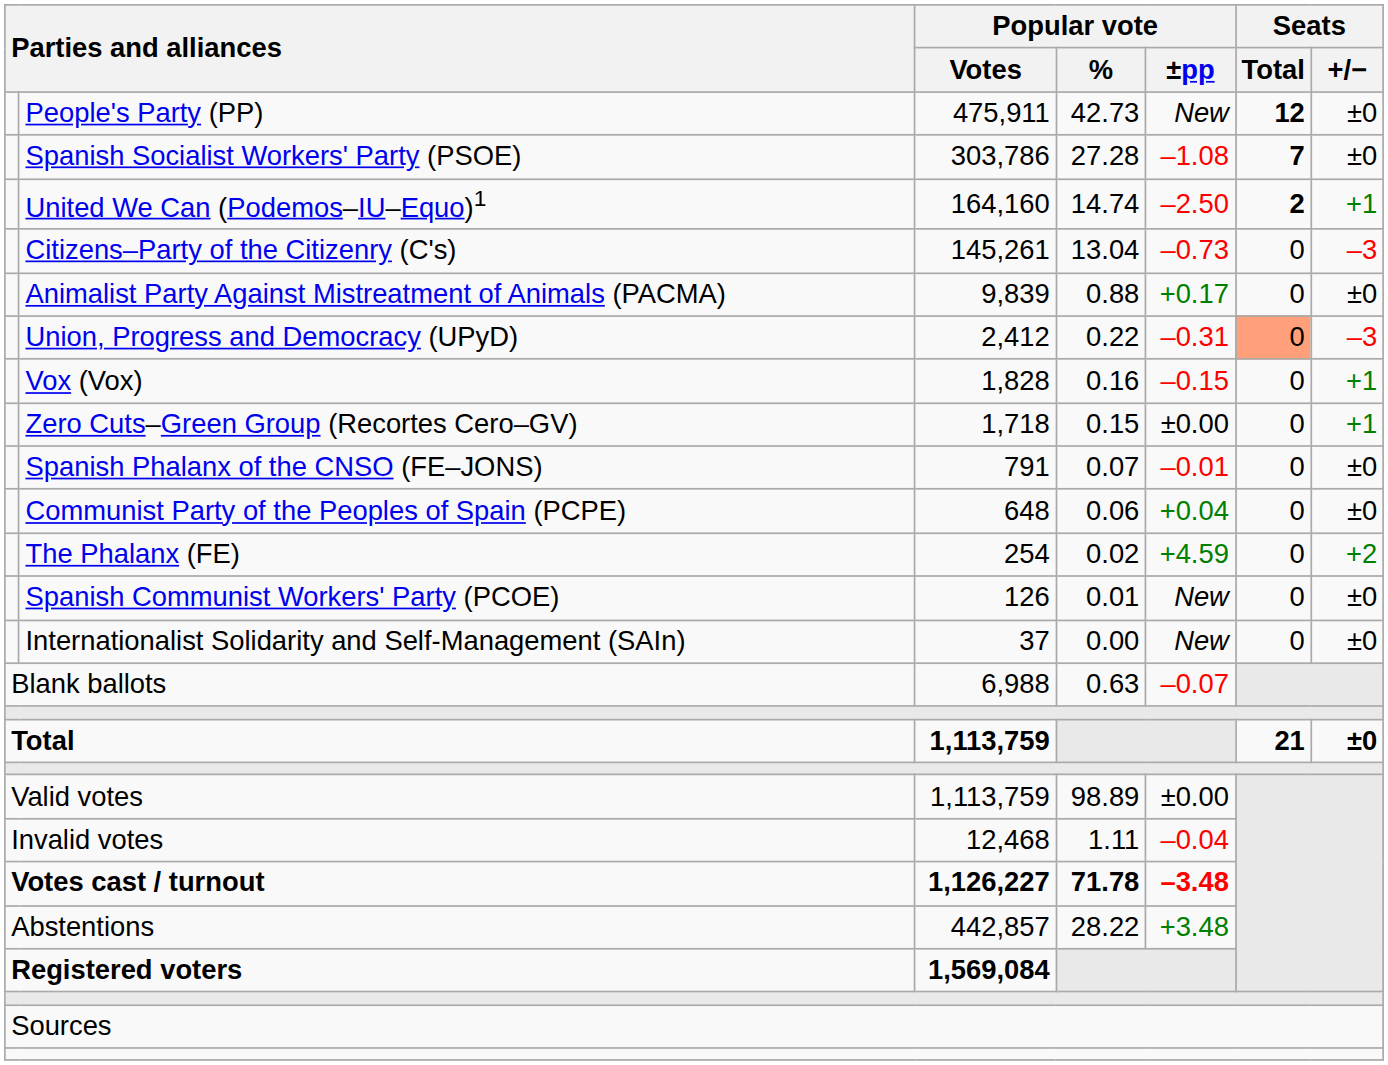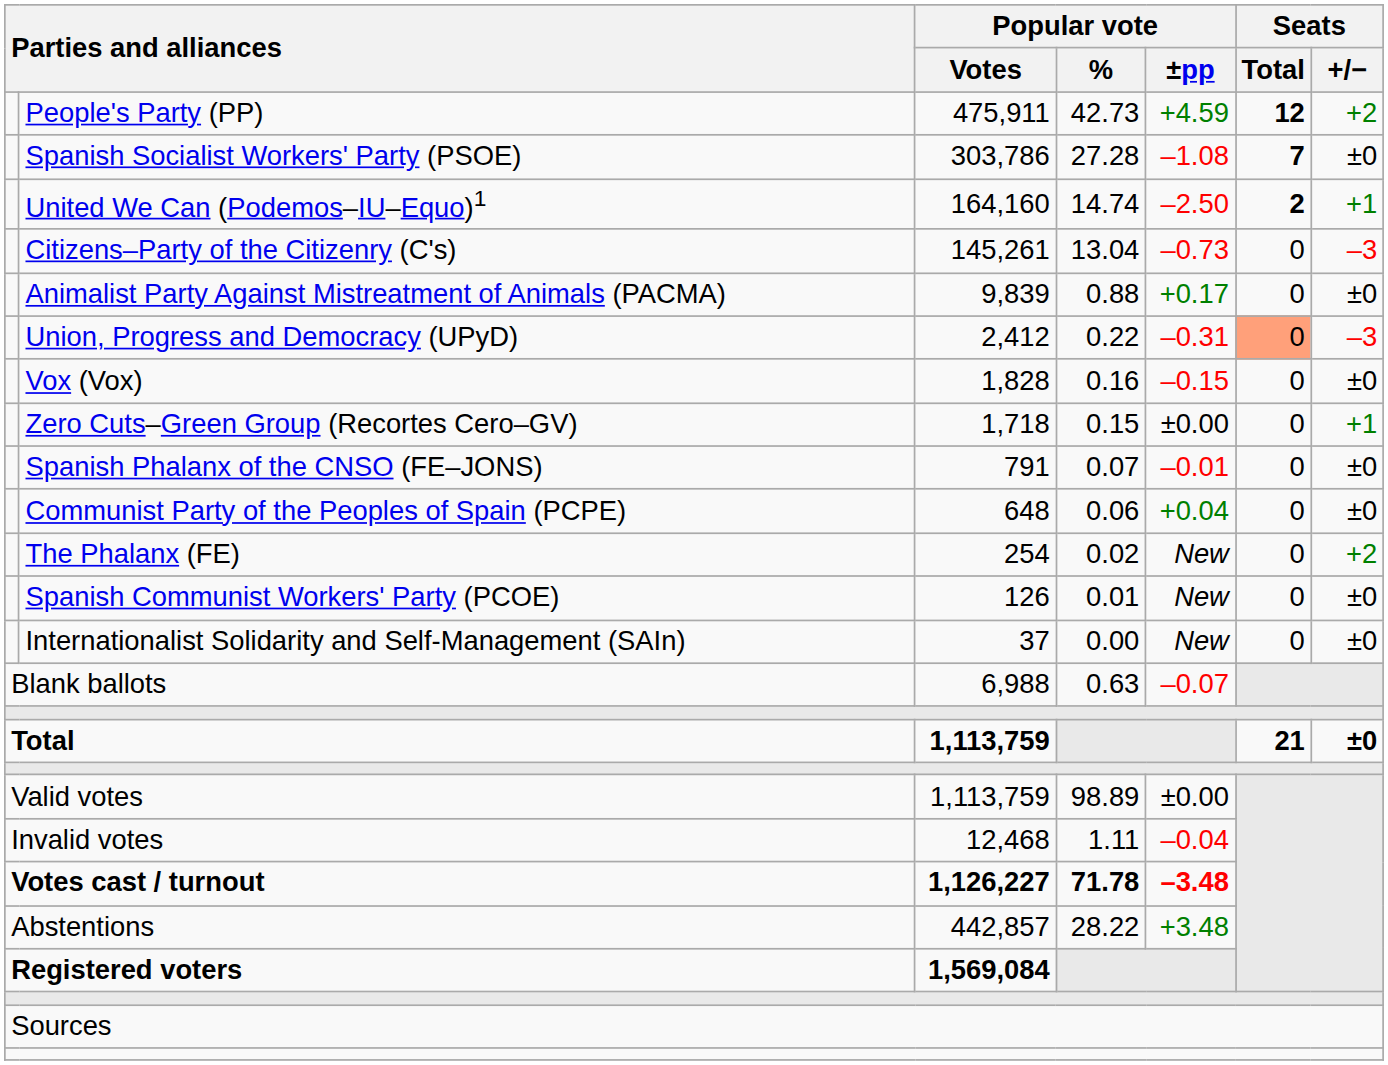(1202, 112) New -> (1194, 112) +4.59
(1362, 112) ±0 -> (1362, 112) +2
(1362, 380) +1 -> (1362, 380) ±0
(1194, 554) +4.59 -> (1202, 554) New
